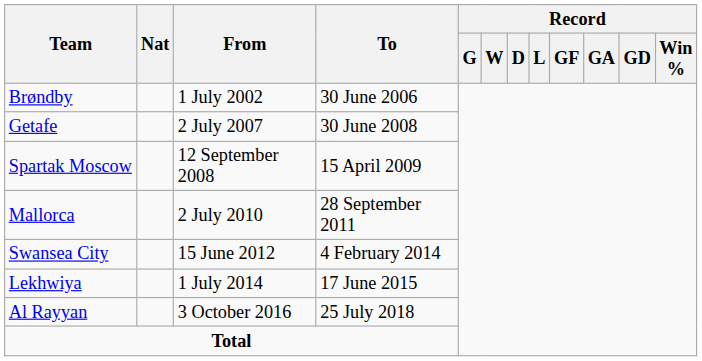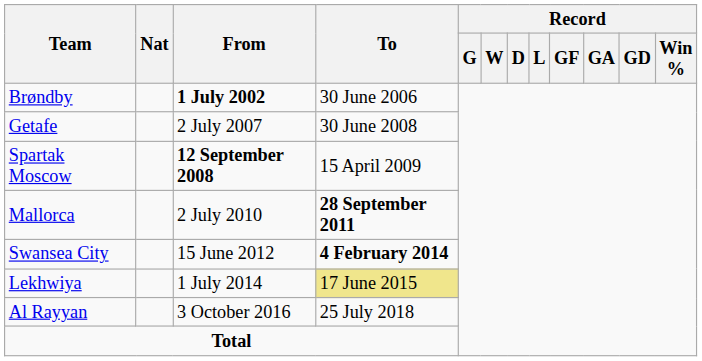(220, 97) normal -> (221, 97) bold
(228, 165) normal -> (230, 165) bold
(371, 214) normal -> (373, 214) bold
(380, 254) normal -> (384, 254) bold
(369, 283) no background -> (368, 283) khaki background
